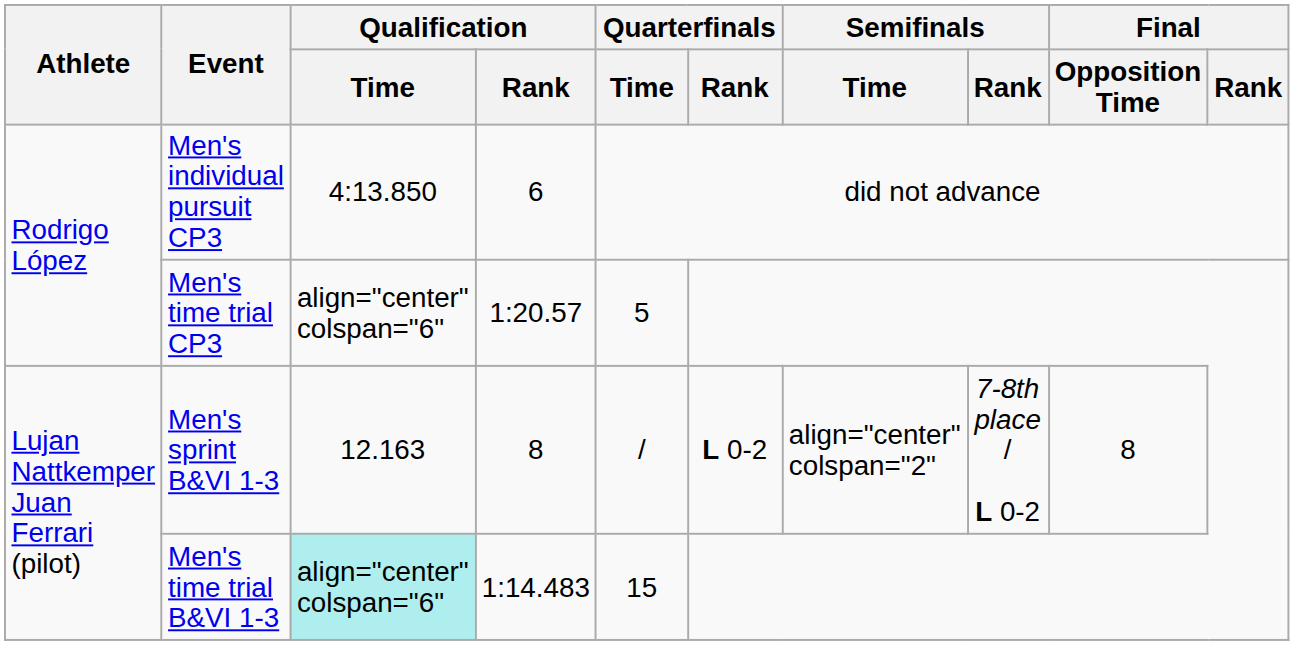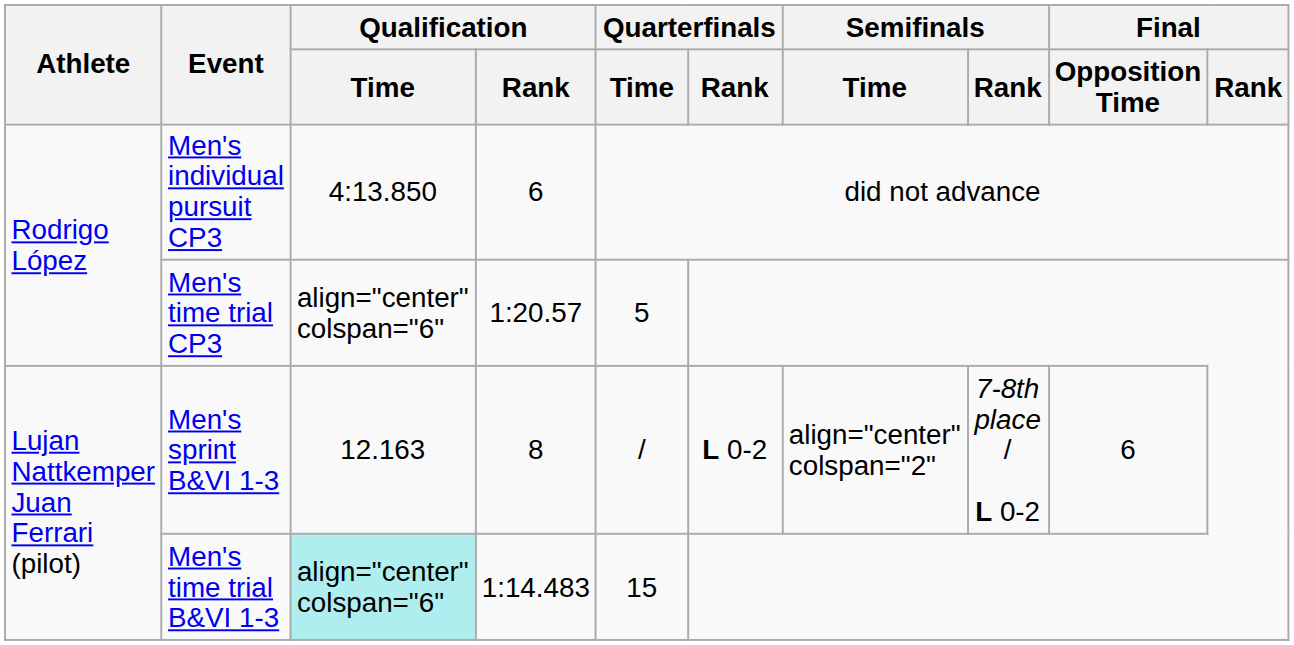(1128, 450) 8 -> (1128, 450) 6
